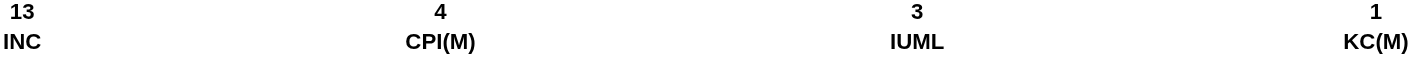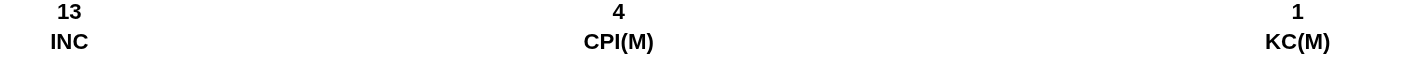- column: (917, 11)
